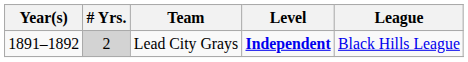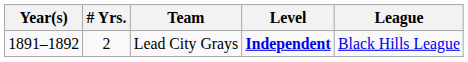(107, 43) lightgrey background -> (107, 43) no background
